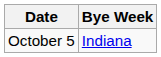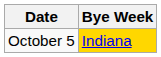(107, 41) no background -> (107, 41) gold background
